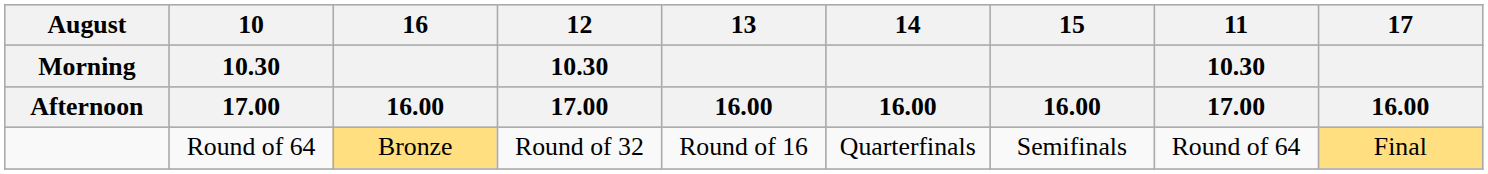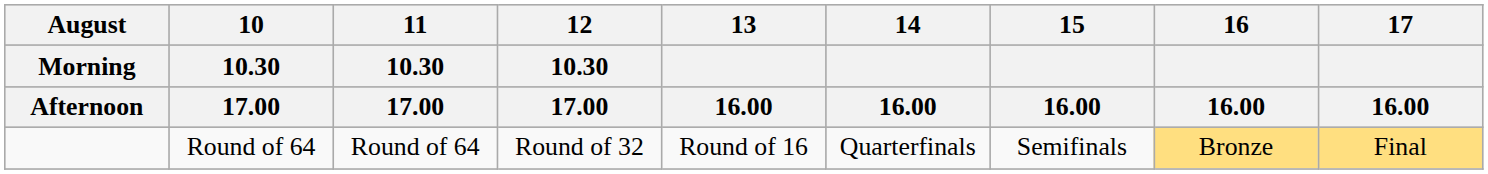columns swapped: (1236, 106) <-> (415, 106)
